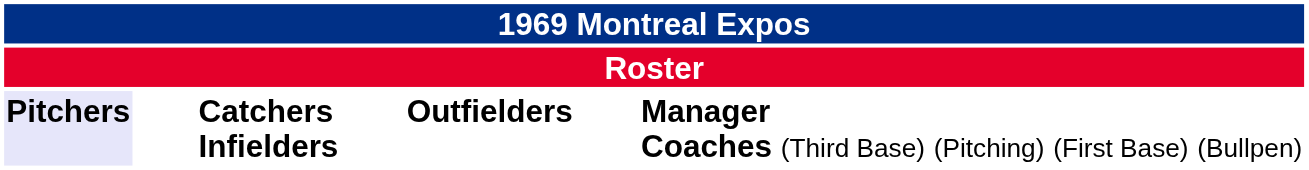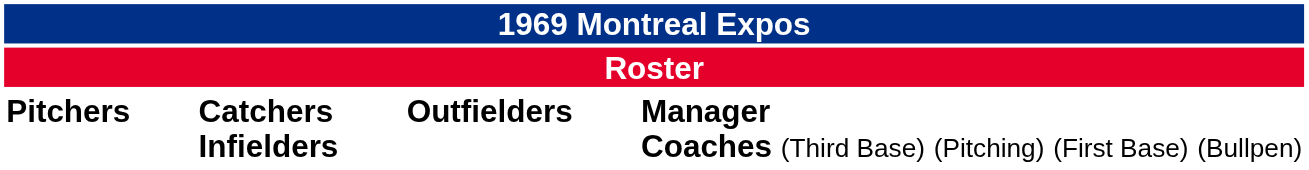(68, 111) lavender background -> (68, 111) no background
